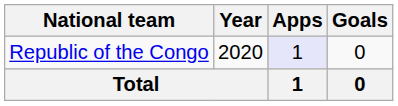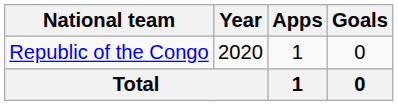(297, 52) lavender background -> (297, 52) no background
